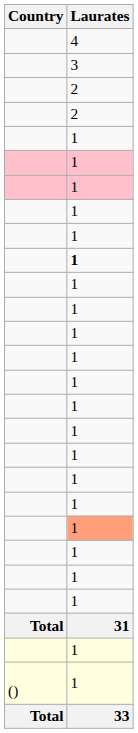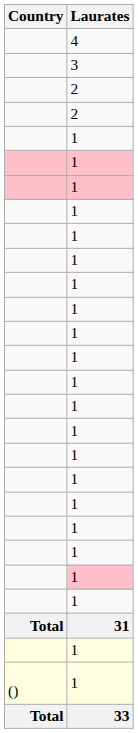(74, 260) bold -> (74, 260) normal
(74, 528) lightsalmon background -> (74, 528) no background
(74, 576) no background -> (74, 576) pink background
